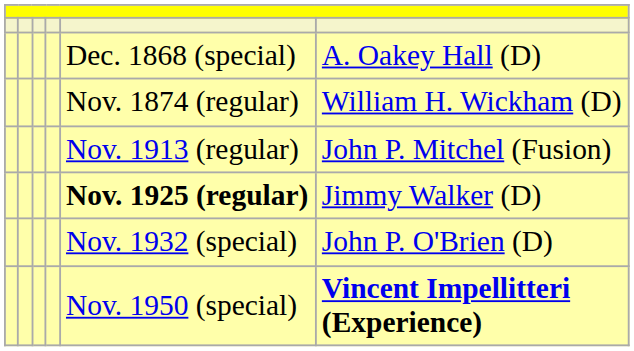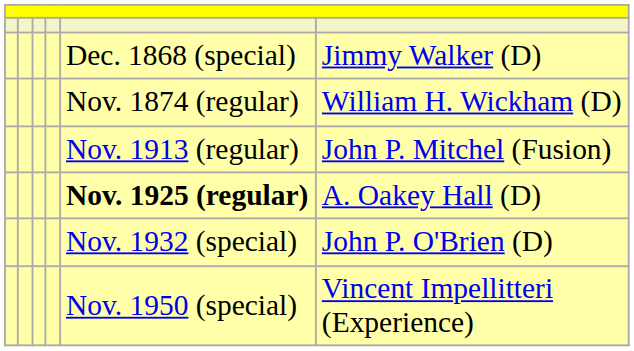(431, 54) A. Oakey Hall (D) -> (432, 54) Jimmy Walker (D)
(432, 195) Jimmy Walker (D) -> (431, 195) A. Oakey Hall (D)
(446, 304) bold -> (437, 304) normal
